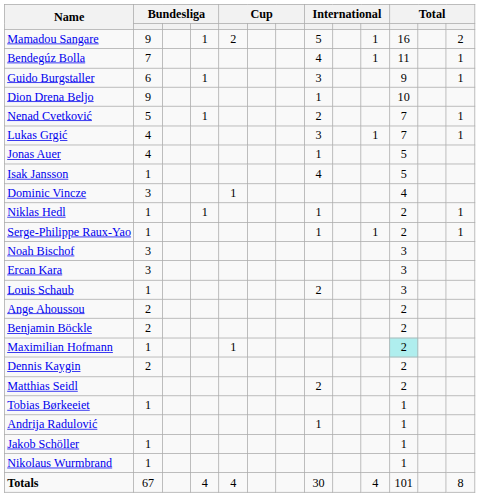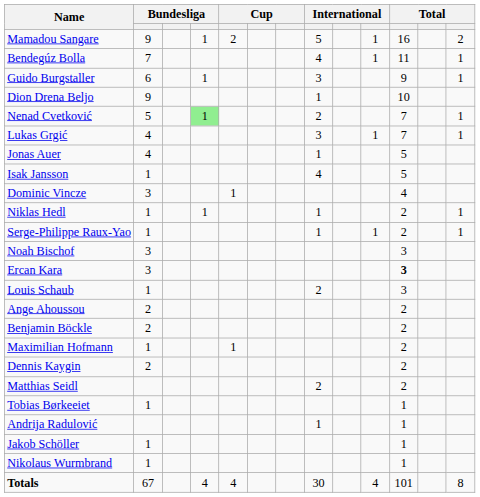(205, 116) no background -> (205, 116) lightgreen background
(404, 270) normal -> (404, 270) bold
(404, 347) paleturquoise background -> (404, 347) no background
